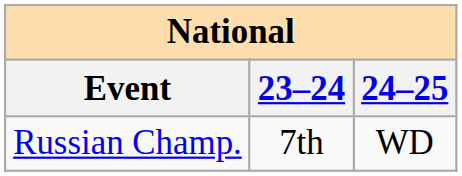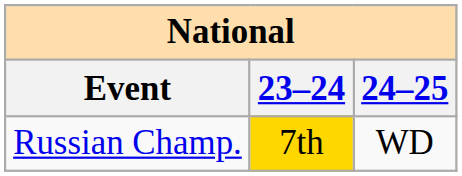(301, 142) no background -> (301, 142) gold background
